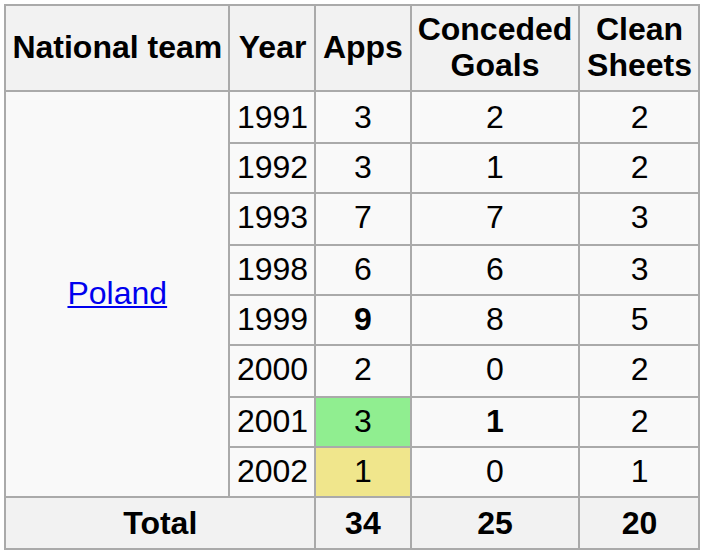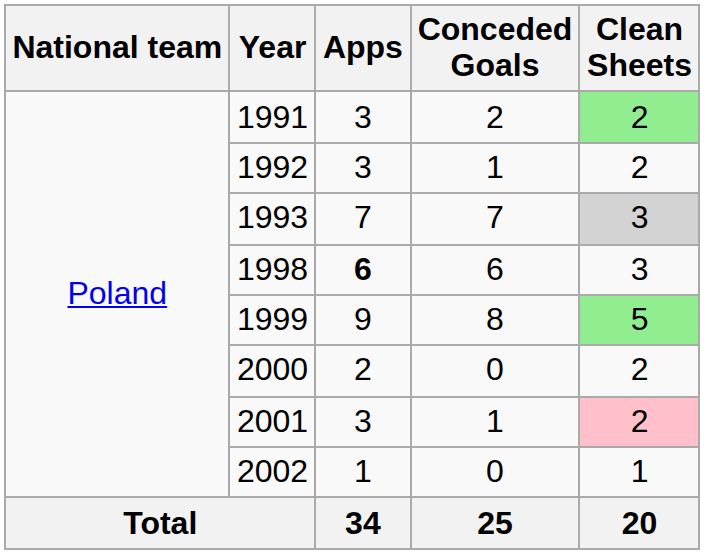(640, 116) no background -> (640, 116) lightgreen background
(640, 218) no background -> (640, 218) lightgrey background
(363, 268) normal -> (363, 268) bold
(363, 319) bold -> (363, 319) normal
(640, 319) no background -> (640, 319) lightgreen background
(363, 421) lightgreen background -> (363, 421) no background
(495, 421) bold -> (495, 421) normal
(640, 421) no background -> (640, 421) pink background
(363, 471) khaki background -> (363, 471) no background
